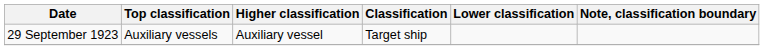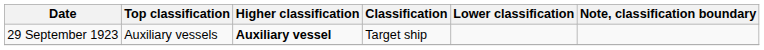(279, 34) normal -> (284, 34) bold
